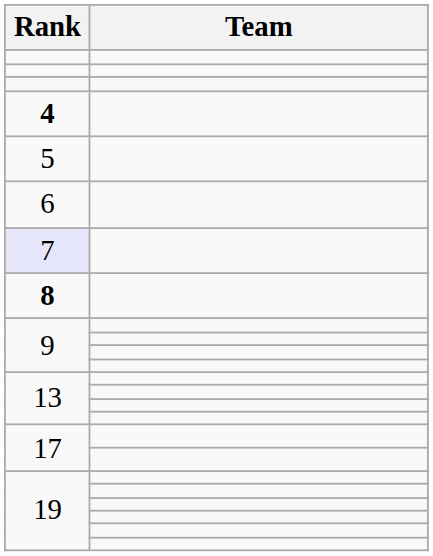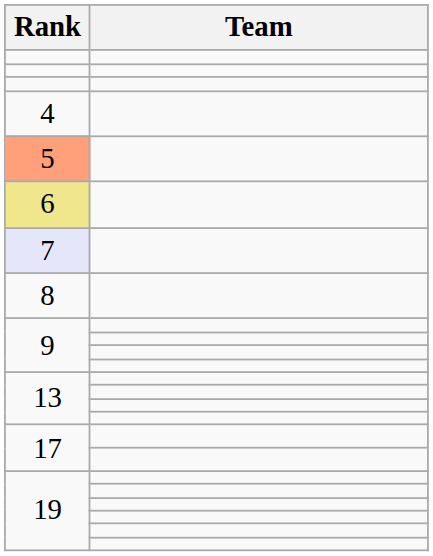(48, 112) bold -> (48, 112) normal
(48, 158) no background -> (48, 158) lightsalmon background
(48, 204) no background -> (48, 204) khaki background
(48, 295) bold -> (48, 295) normal
